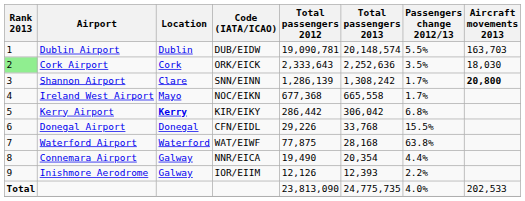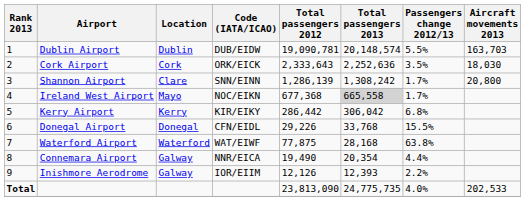(9, 65) lightgreen background -> (9, 65) no background
(484, 80) bold -> (484, 80) normal
(363, 96) no background -> (363, 96) lightgrey background
(173, 111) bold -> (173, 111) normal
